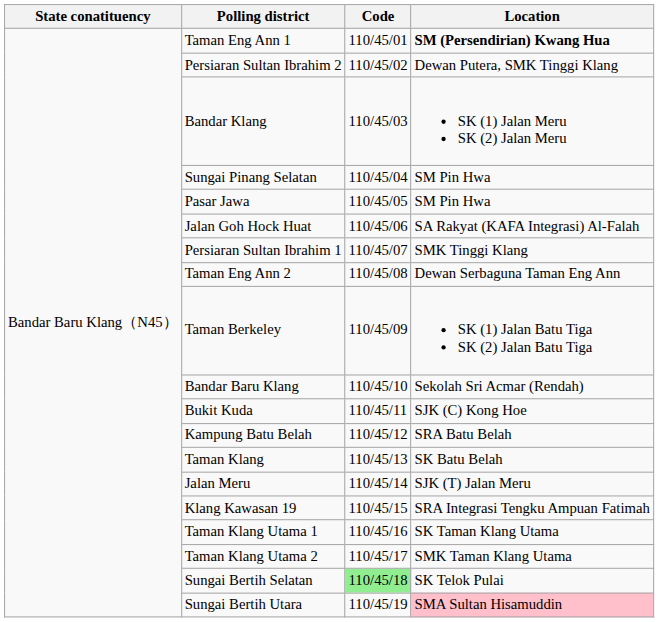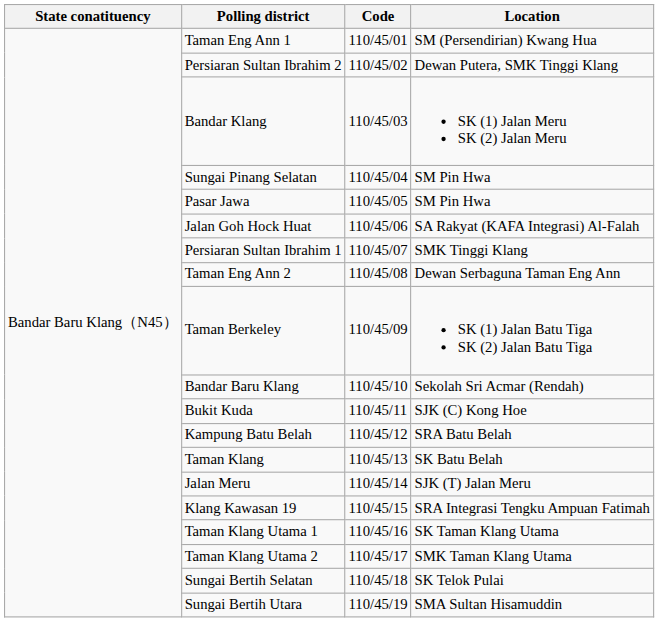(512, 40) bold -> (506, 40) normal
(378, 580) lightgreen background -> (378, 580) no background
(488, 604) pink background -> (488, 604) no background
